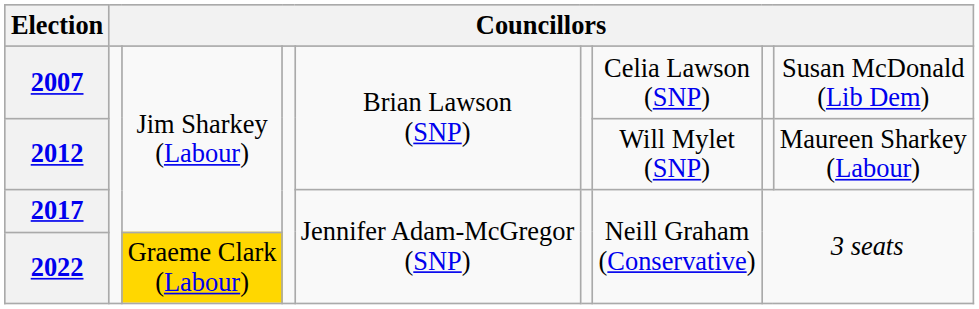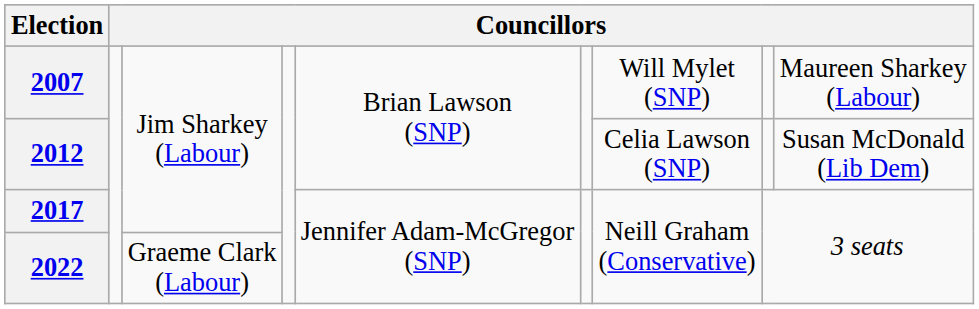(677, 82) Celia Lawson (SNP) -> (677, 82) Will Mylet (SNP)
(873, 82) Susan McDonald (Lib Dem) -> (873, 82) Maureen Sharkey (Labour)
(677, 153) Will Mylet (SNP) -> (677, 153) Celia Lawson (SNP)
(873, 153) Maureen Sharkey (Labour) -> (873, 153) Susan McDonald (Lib Dem)
(202, 267) gold background -> (202, 267) no background
